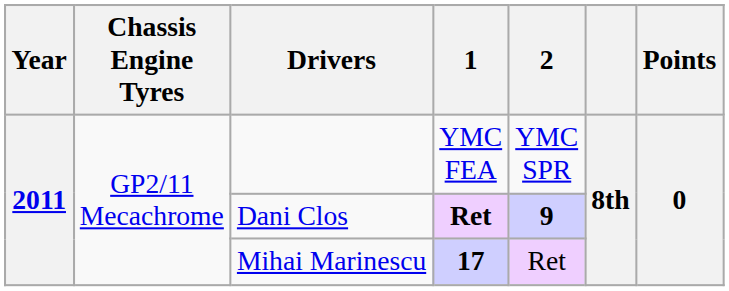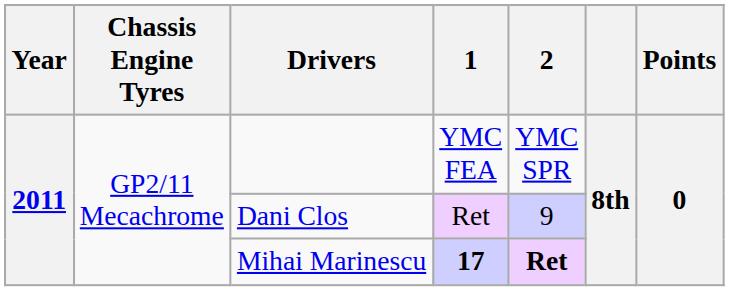(471, 215) bold -> (471, 215) normal
(547, 215) bold -> (547, 215) normal
(547, 260) normal -> (547, 260) bold
